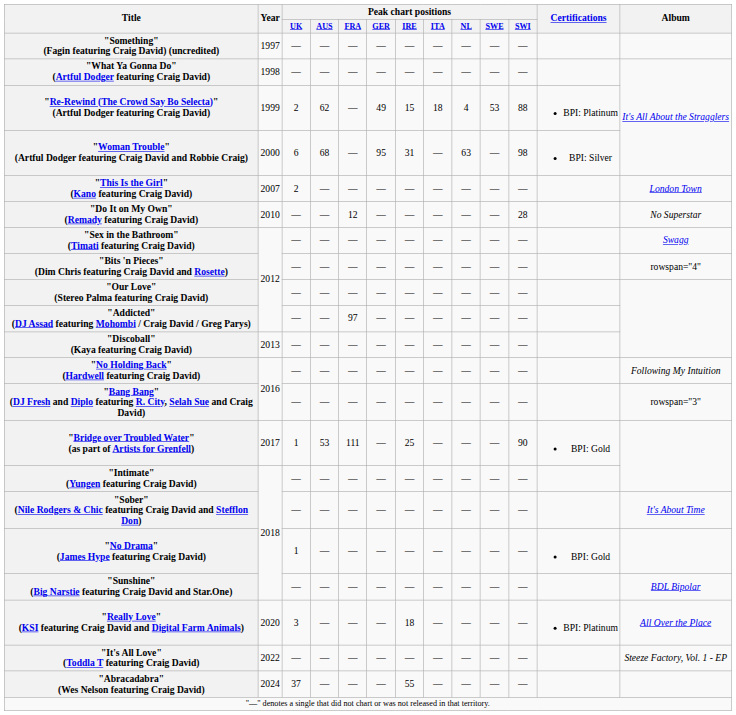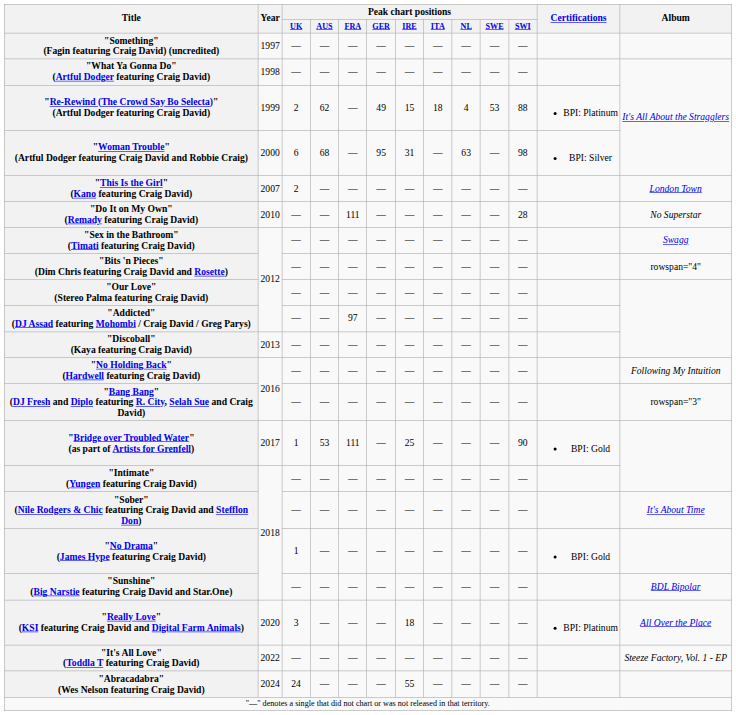(353, 214) 12 -> (353, 214) 111
(296, 684) 37 -> (296, 684) 24
